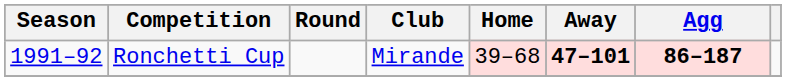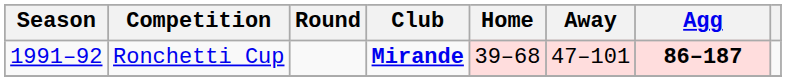(418, 58) normal -> (418, 58) bold
(591, 58) bold -> (591, 58) normal
